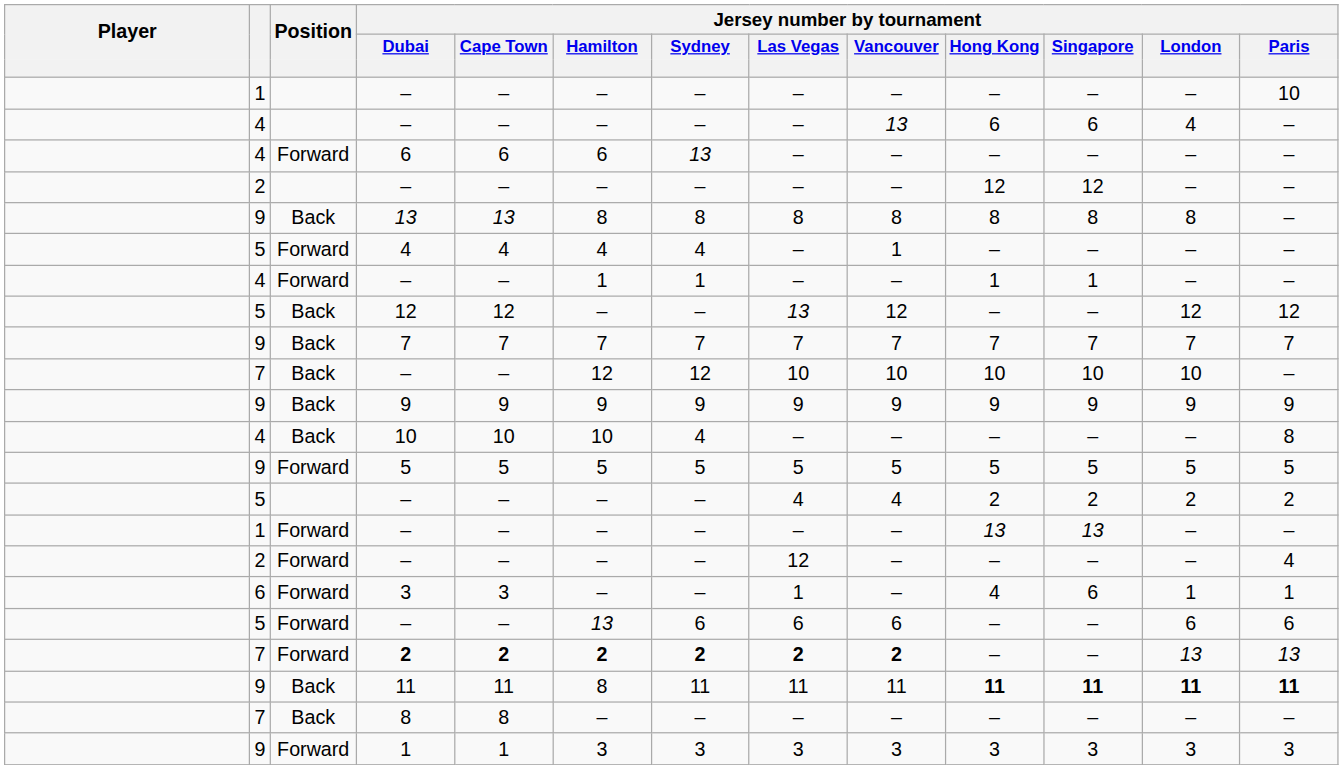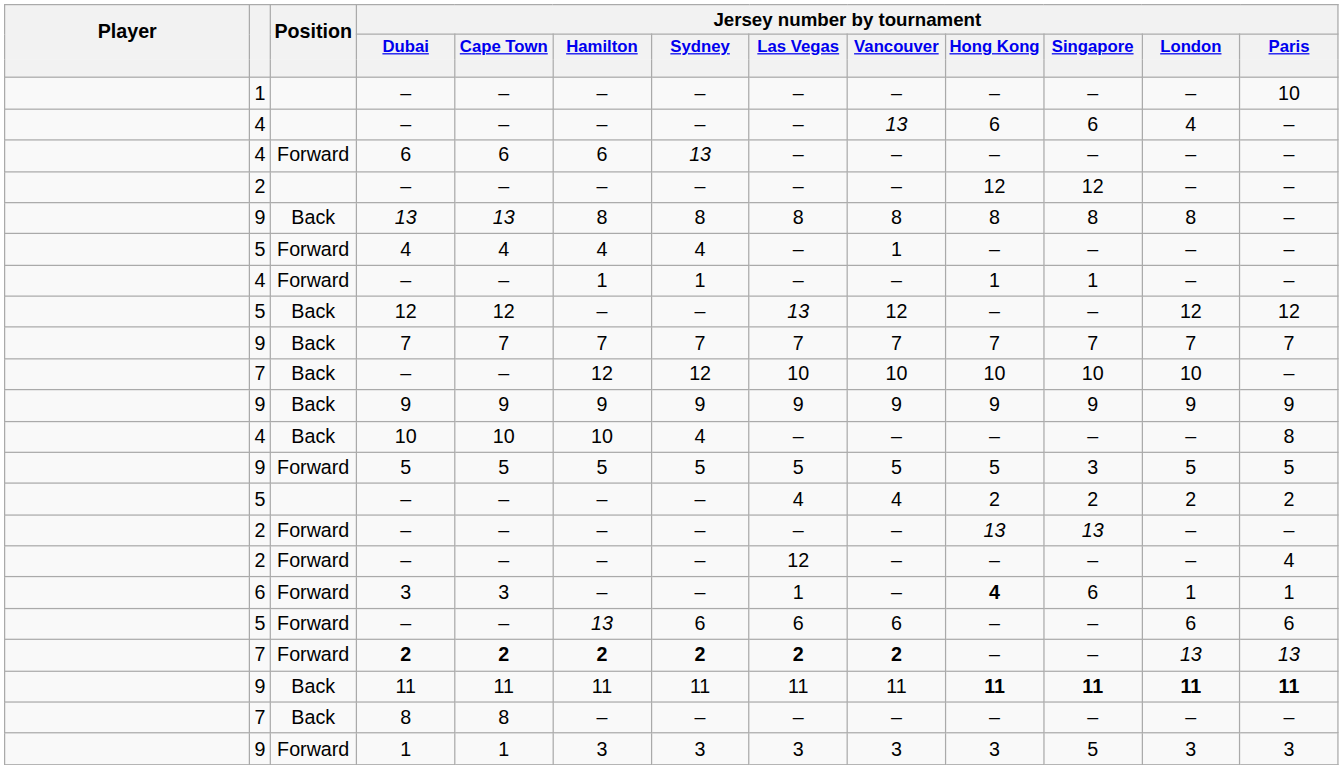(1093, 467) 5 -> (1093, 467) 3
(260, 530) 1 -> (260, 530) 2
(995, 592) normal -> (995, 592) bold
(602, 686) 8 -> (602, 686) 11
(1093, 748) 3 -> (1093, 748) 5
